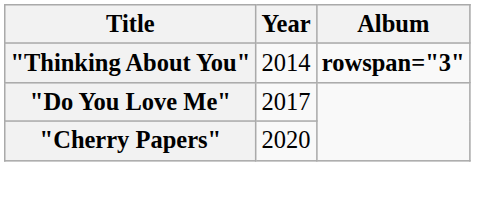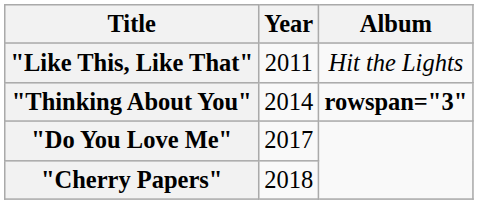+ row: (132, 62)
(286, 140) 2020 -> (289, 179) 2018
